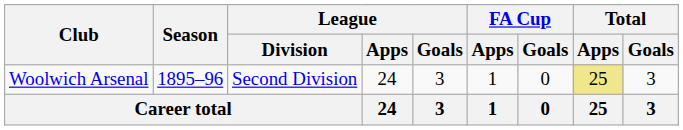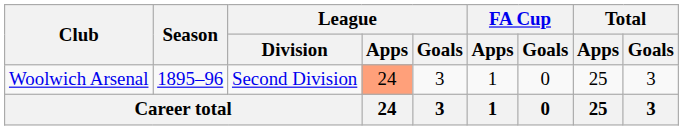(387, 79) no background -> (387, 79) lightsalmon background
(598, 79) khaki background -> (598, 79) no background
